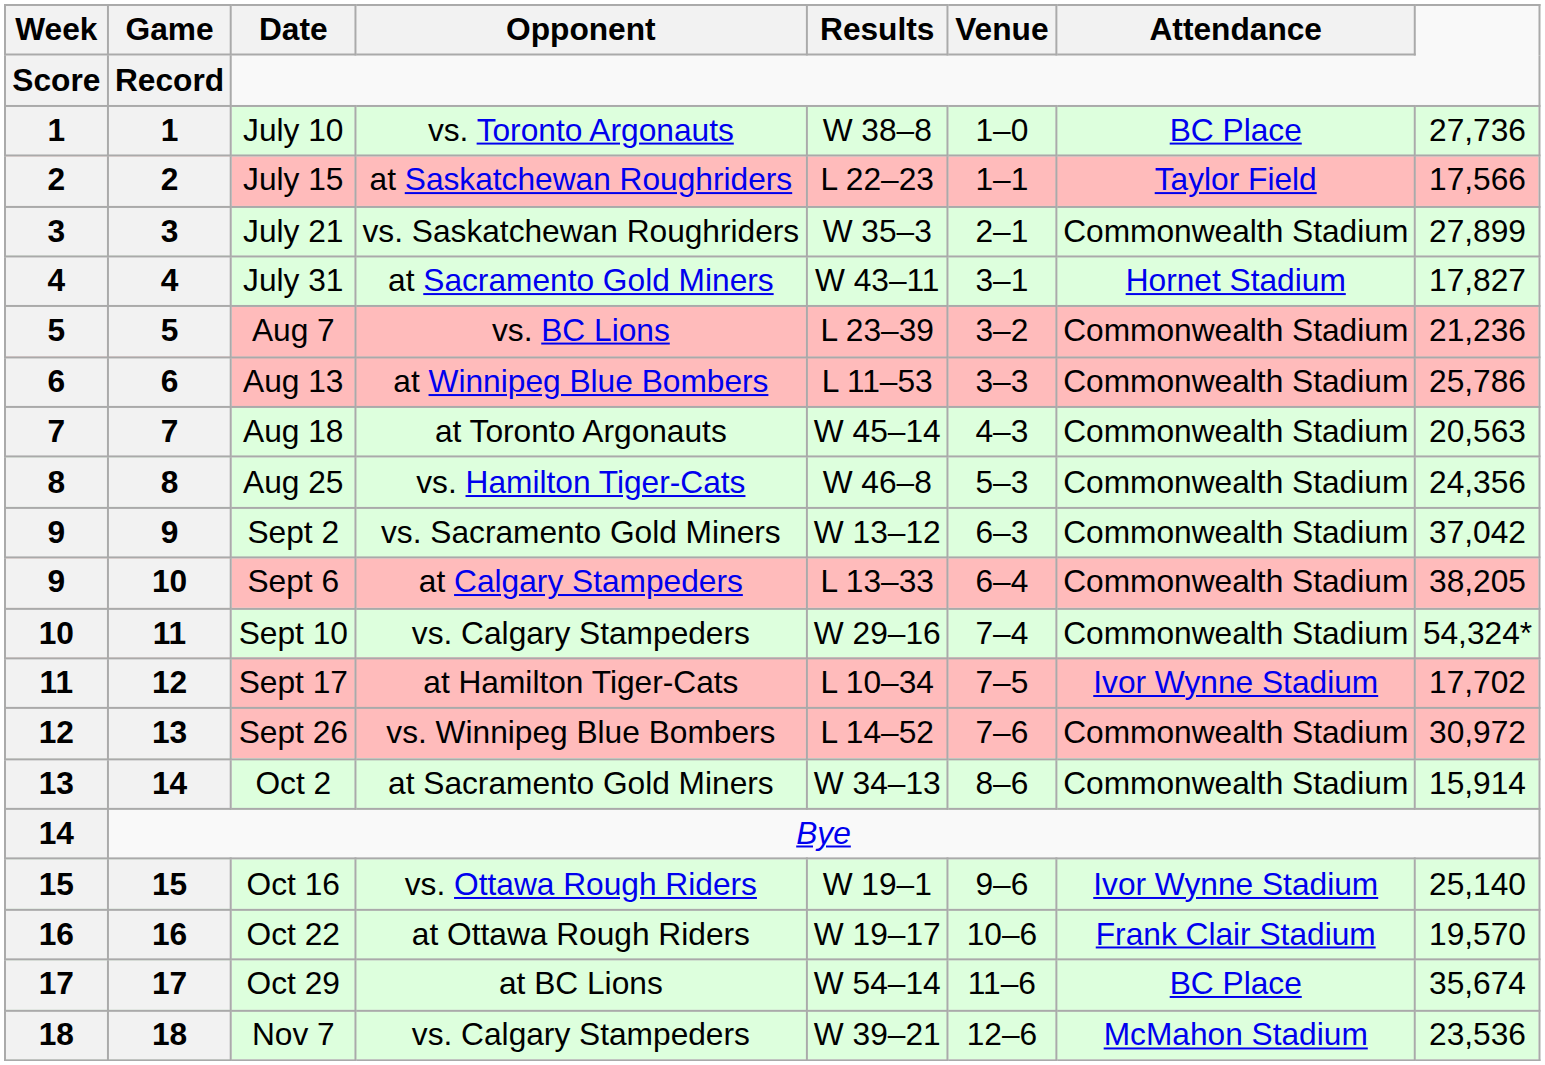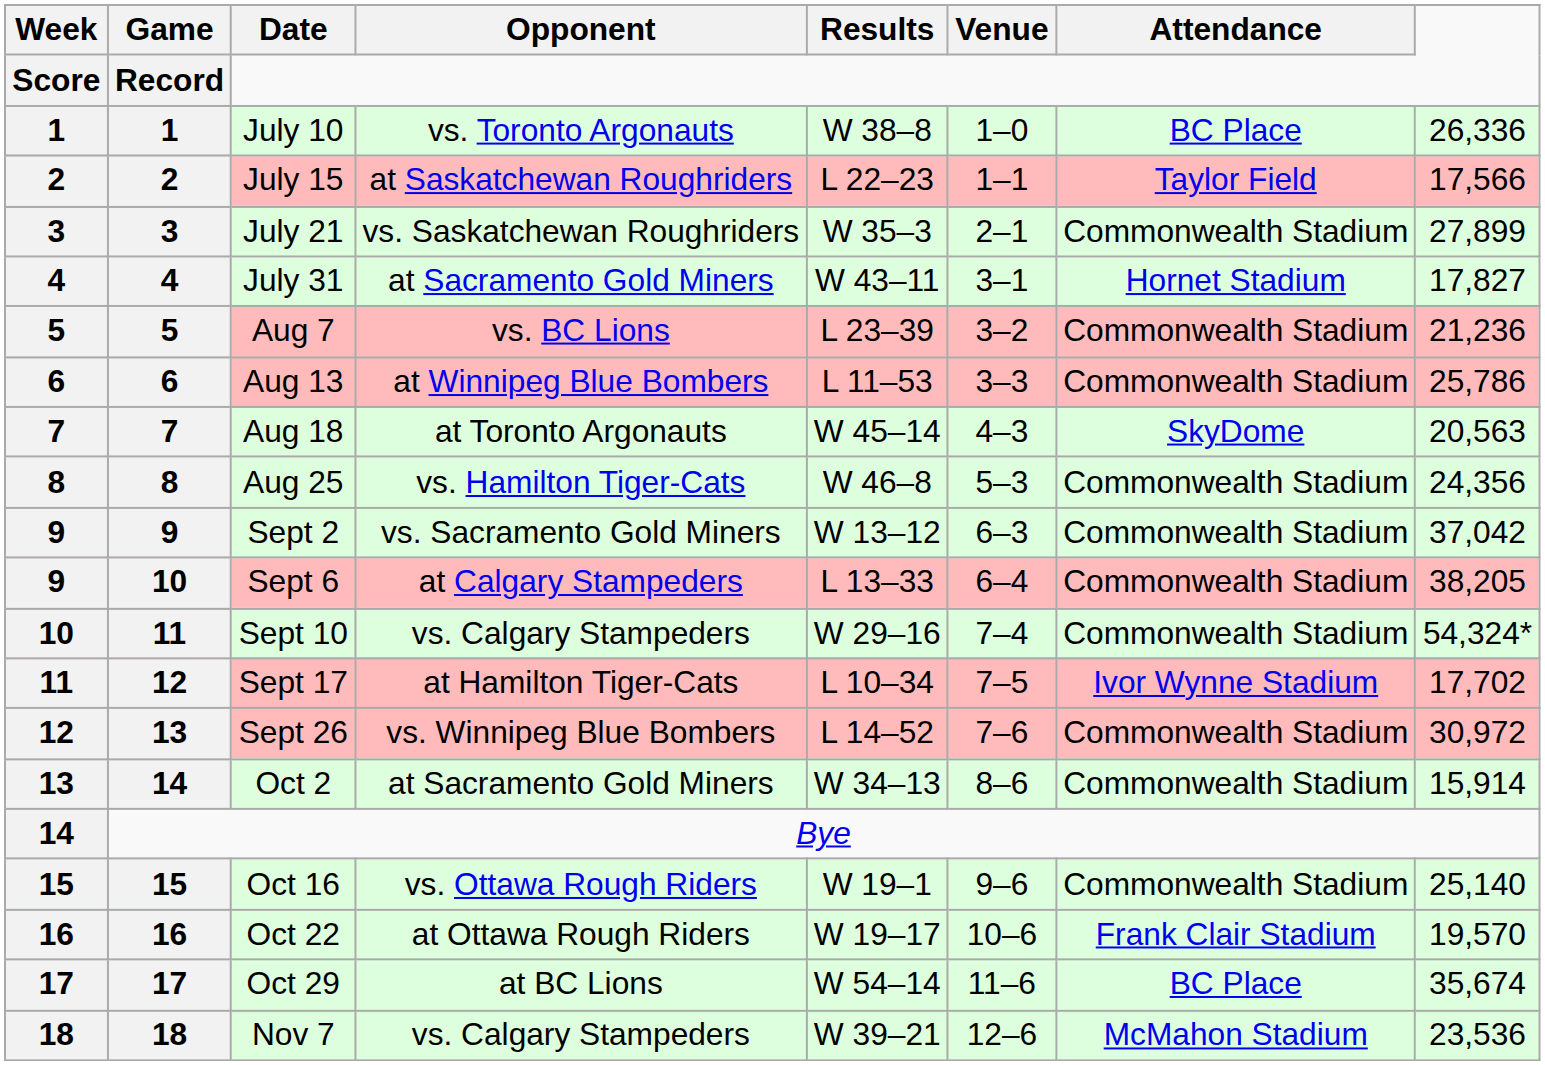(1477, 130) 27,736 -> (1477, 130) 26,336
(1236, 431) Commonwealth Stadium -> (1236, 431) SkyDome
(1236, 883) Ivor Wynne Stadium -> (1236, 883) Commonwealth Stadium
